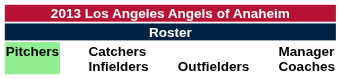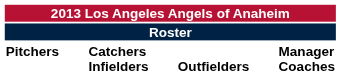(32, 51) lightgreen background -> (32, 51) no background
